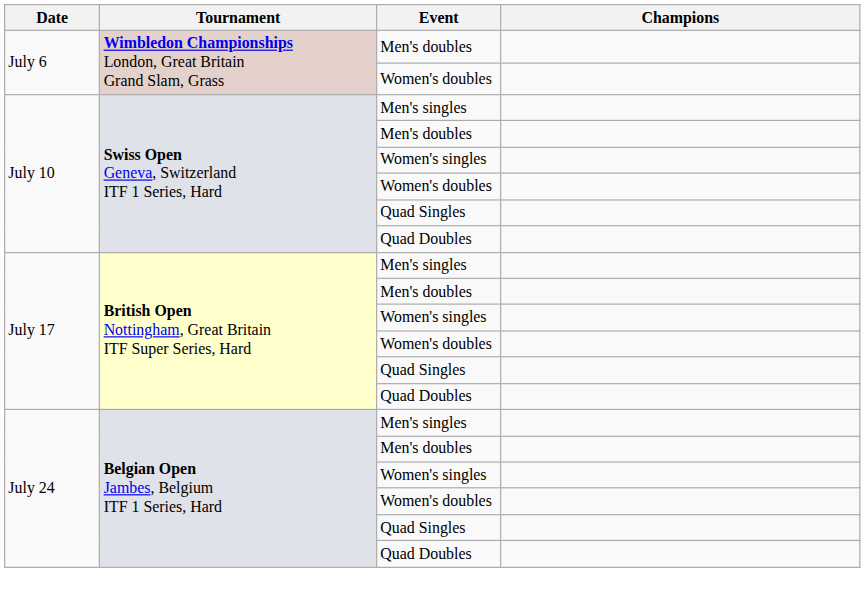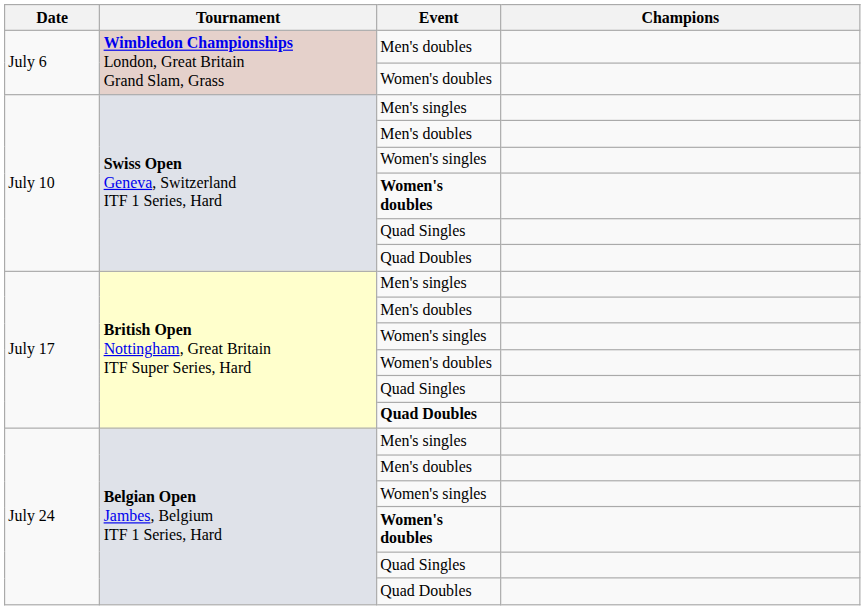(436, 185) normal -> (412, 195) bold
(426, 395) normal -> (429, 414) bold
(436, 500) normal -> (412, 529) bold
